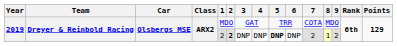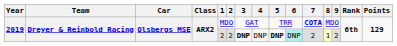(313, 23) normal -> (313, 23) bold
(231, 35) bold -> (231, 35) normal
(243, 35) normal -> (243, 35) bold
(294, 35) no background -> (294, 35) paleturquoise background
